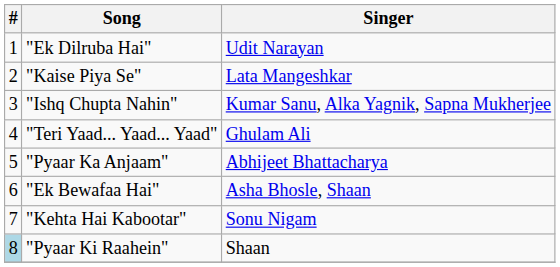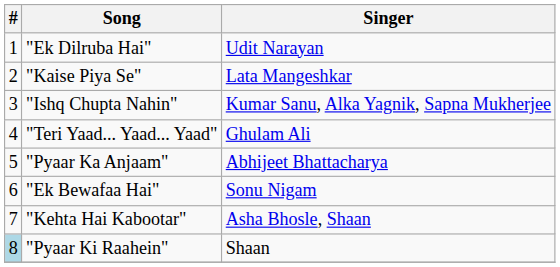(298, 190) Asha Bhosle, Shaan -> (271, 190) Sonu Nigam
(271, 219) Sonu Nigam -> (298, 219) Asha Bhosle, Shaan
